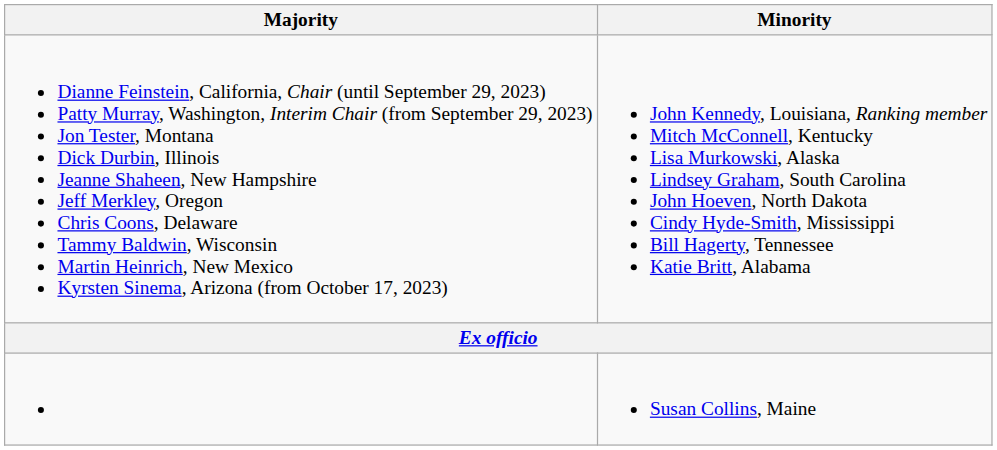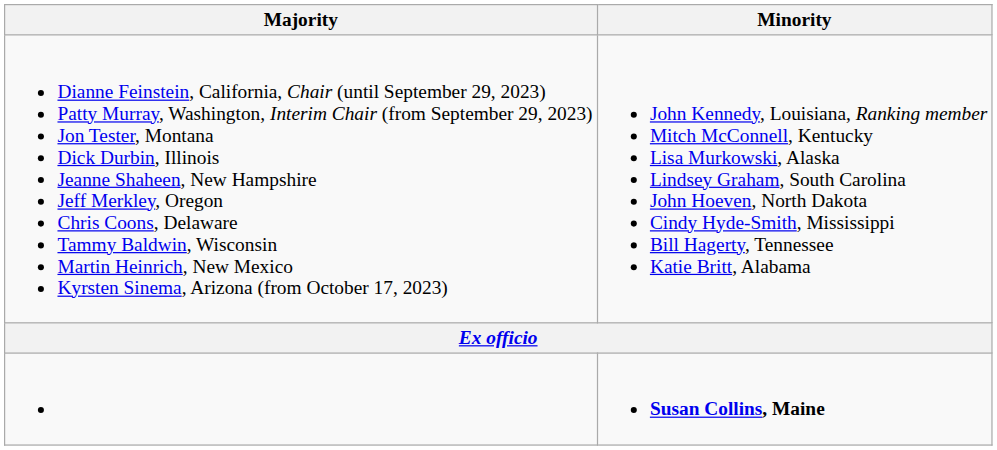(794, 410) normal -> (794, 410) bold
